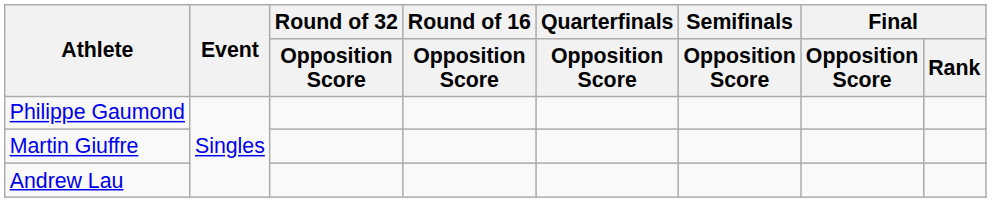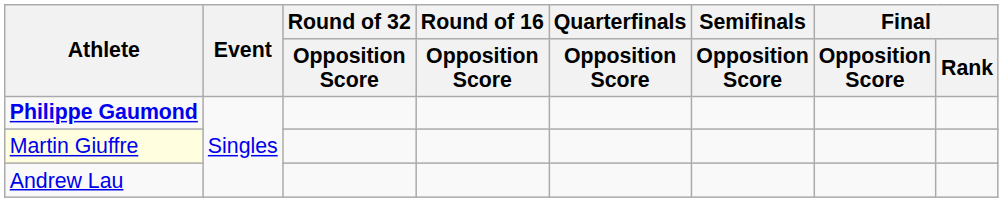(97, 113) normal -> (104, 113) bold
(74, 147) no background -> (74, 147) lightyellow background
